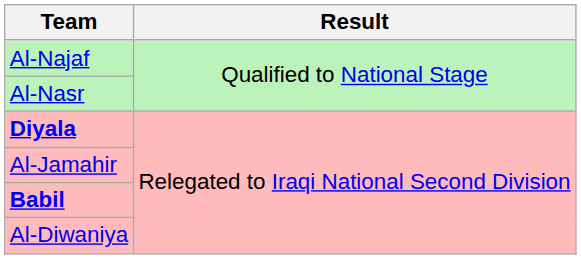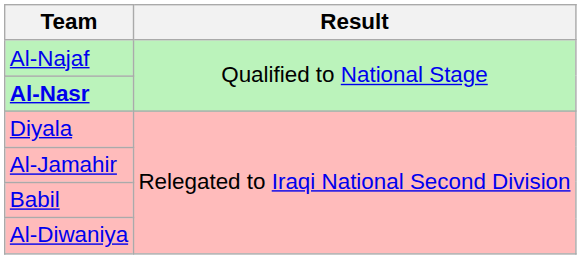(47, 93) normal -> (50, 93) bold
(43, 128) bold -> (41, 128) normal
(37, 199) bold -> (35, 199) normal
